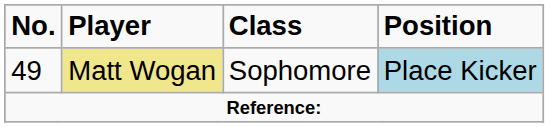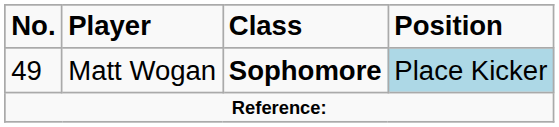(142, 69) khaki background -> (142, 69) no background
(300, 69) normal -> (305, 69) bold
